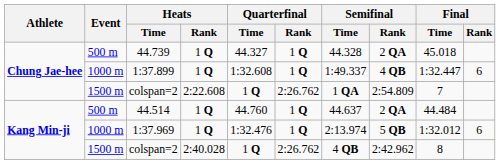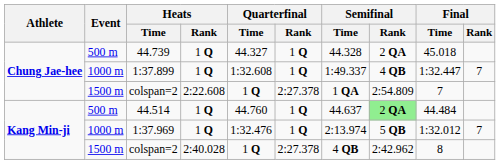(479, 72) 6 -> (479, 72) 7
(298, 91) 2:26.762 -> (298, 91) 2:27.378
(393, 110) no background -> (393, 110) lightgreen background
(479, 130) 6 -> (479, 130) 7
(298, 149) 2:26.762 -> (298, 149) 2:27.378
